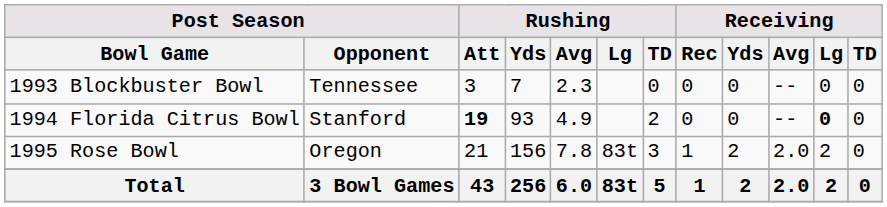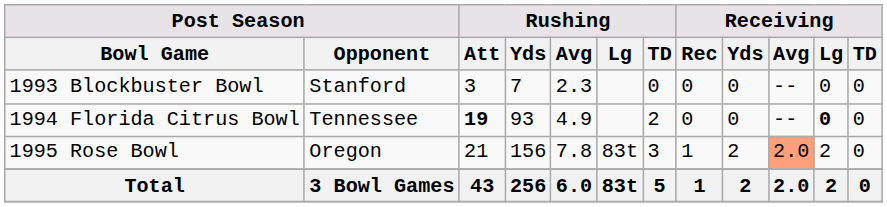(364, 87) Tennessee -> (358, 87) Stanford
(358, 120) Stanford -> (364, 120) Tennessee
(791, 153) no background -> (791, 153) lightsalmon background
